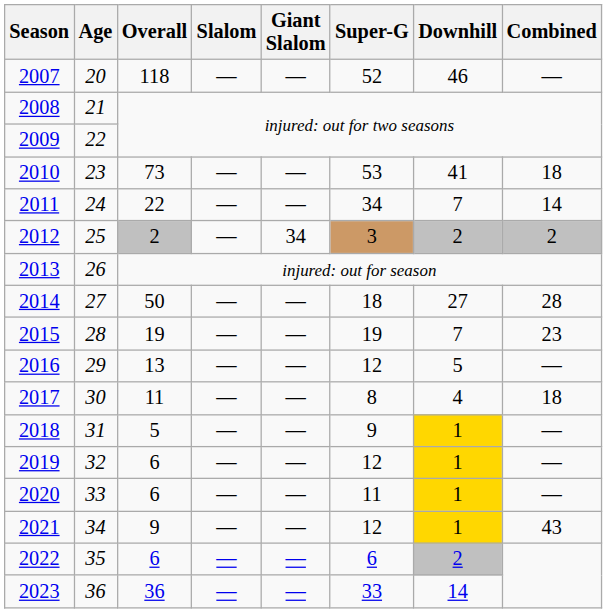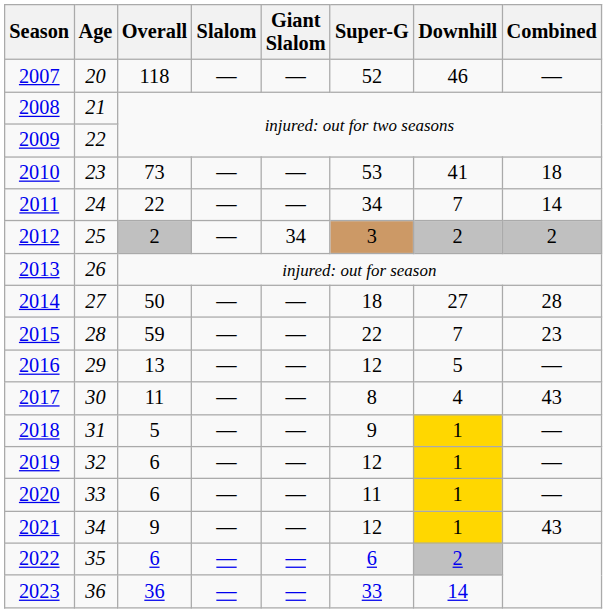(154, 333) 19 -> (154, 333) 59
(372, 333) 19 -> (372, 333) 22
(552, 397) 18 -> (552, 397) 43
